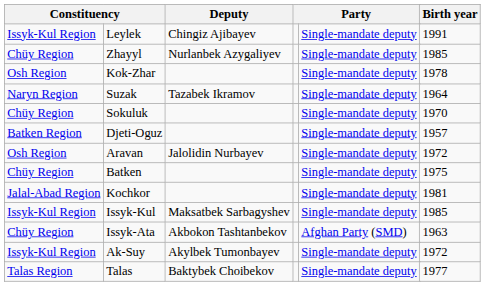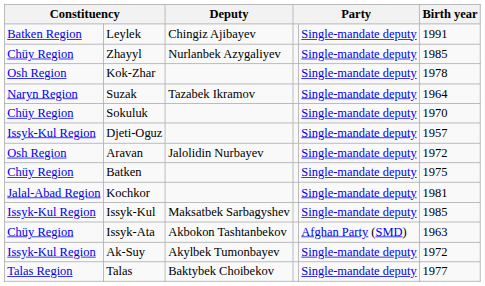(51, 34) Issyk-Kul Region -> (45, 34) Batken Region
(45, 133) Batken Region -> (51, 133) Issyk-Kul Region
